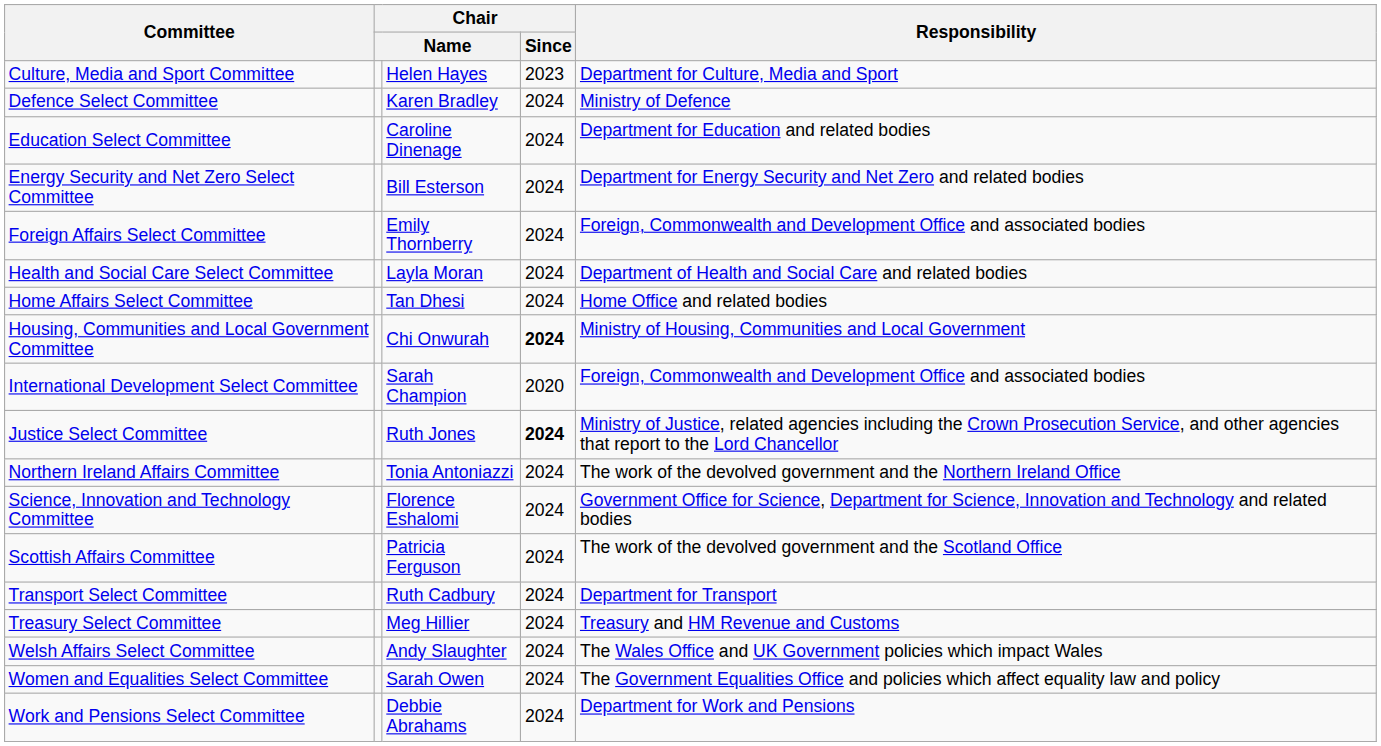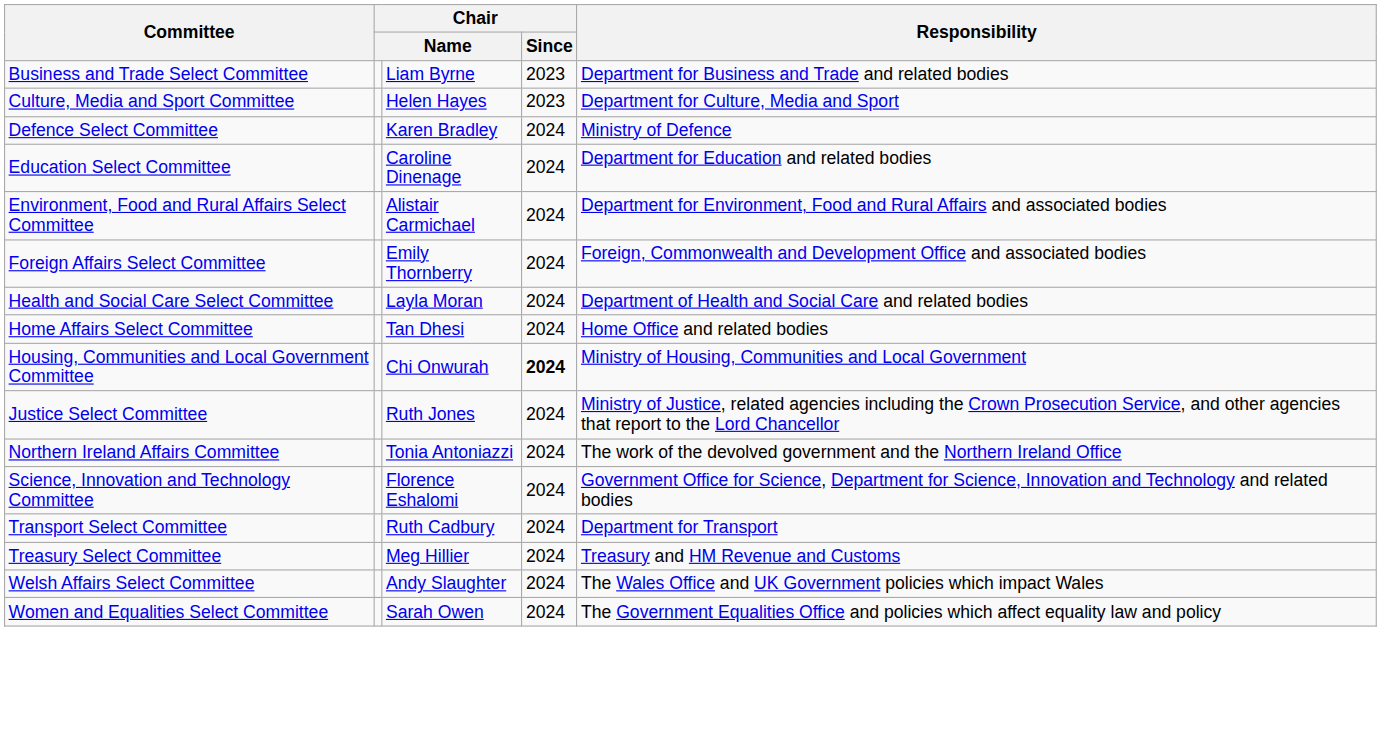+ row: (158, 74)
- row: (151, 187)
+ row: (177, 215)
- row: (183, 386)
(544, 434) bold -> (545, 414) normal
- row: (112, 557)
- row: (157, 717)
